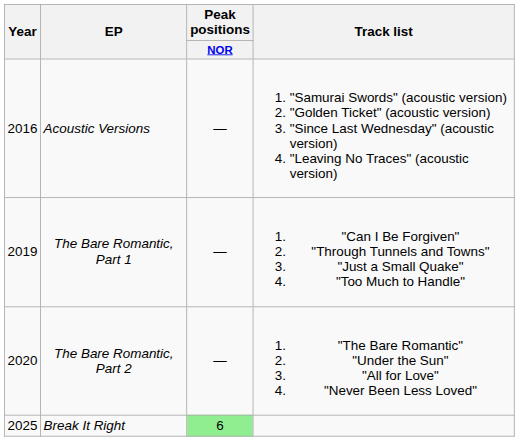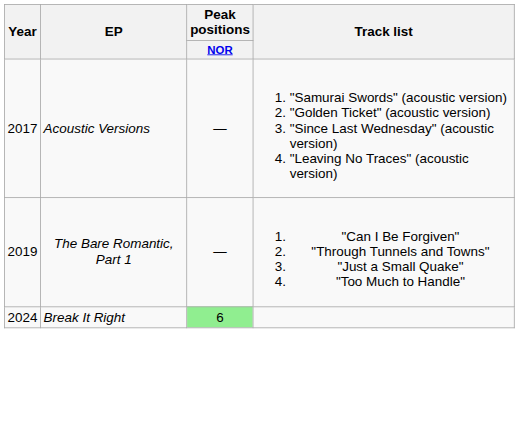(22, 128) 2016 -> (22, 128) 2017
- row: (114, 360)
(22, 425) 2025 -> (22, 317) 2024
